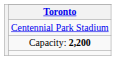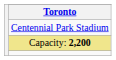(60, 43) no background -> (60, 43) khaki background
